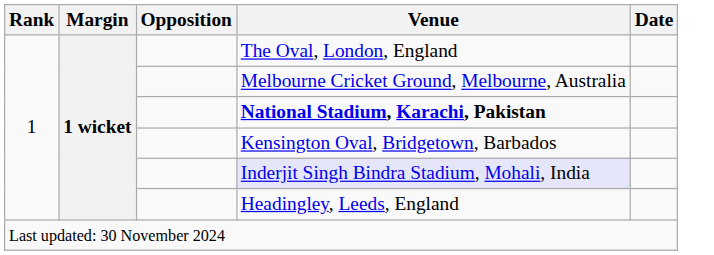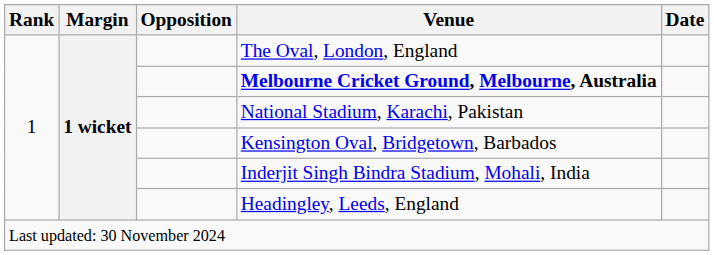(433, 81) normal -> (449, 81) bold
(393, 111) bold -> (382, 111) normal
(415, 173) lavender background -> (415, 173) no background
